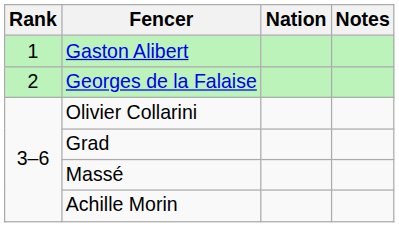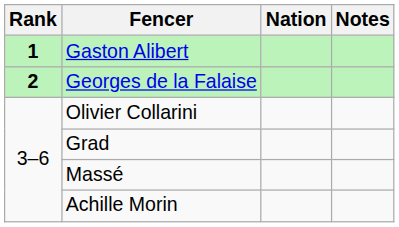(33, 50) normal -> (33, 50) bold
(33, 81) normal -> (33, 81) bold
